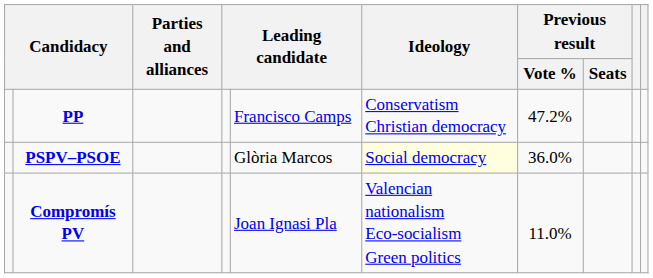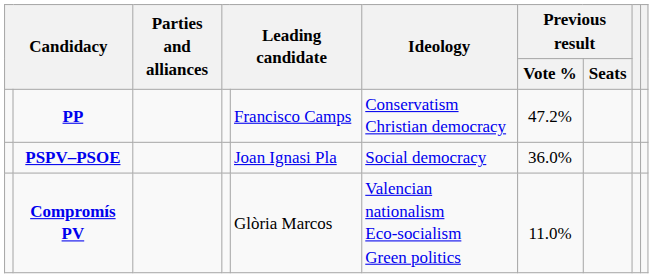(283, 157) Glòria Marcos -> (285, 157) Joan Ignasi Pla
(426, 157) lightyellow background -> (426, 157) no background
(285, 223) Joan Ignasi Pla -> (283, 223) Glòria Marcos
